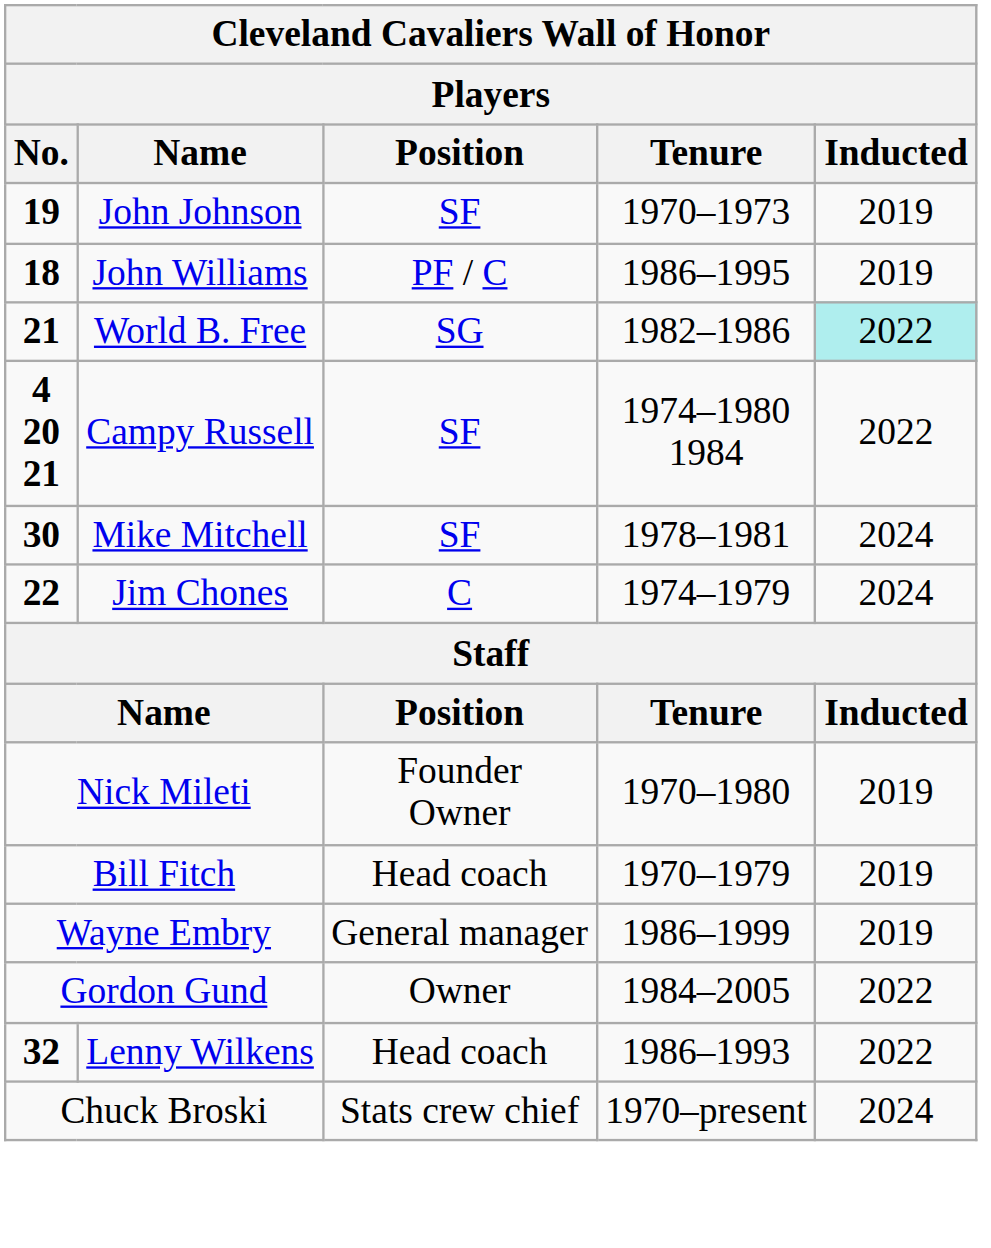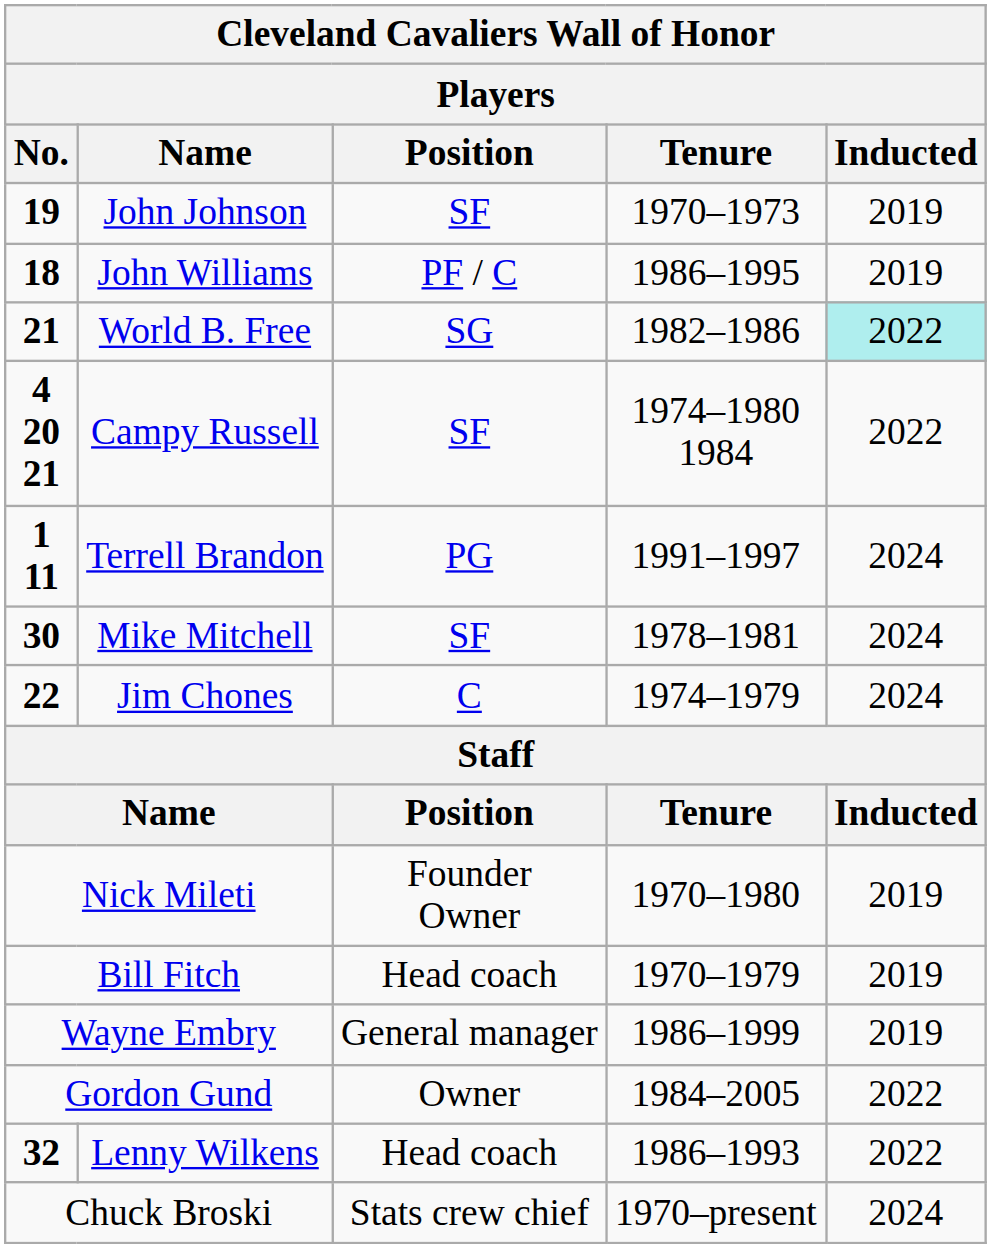+ row: (205, 555)
